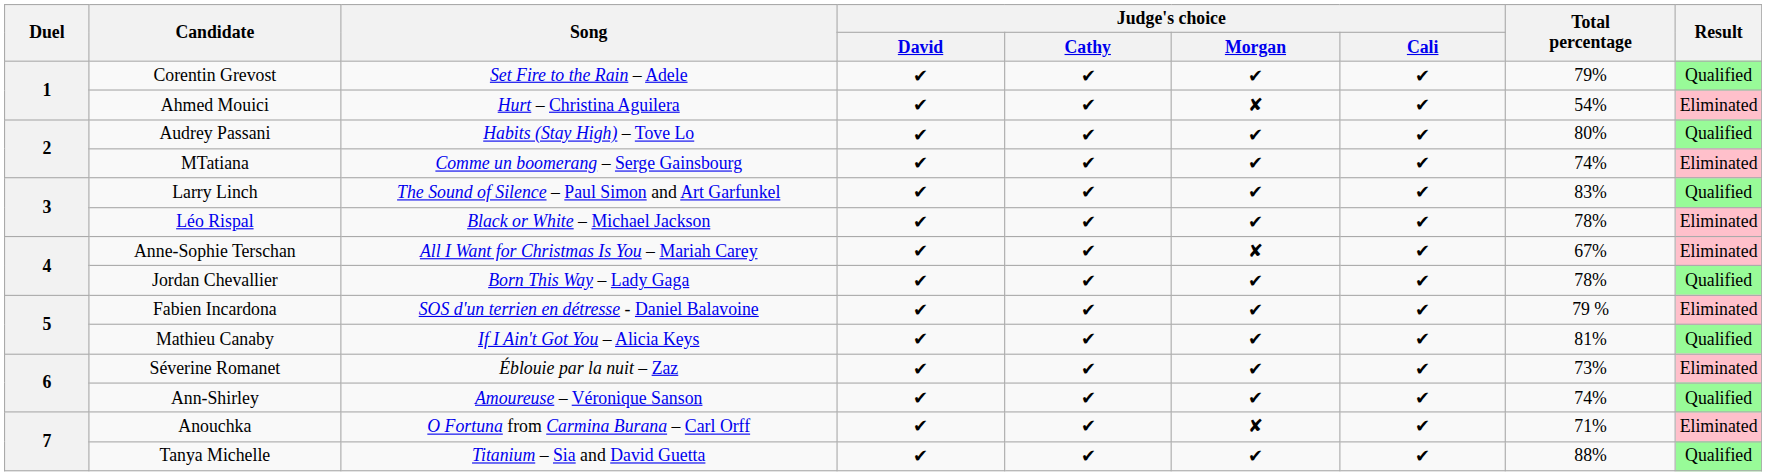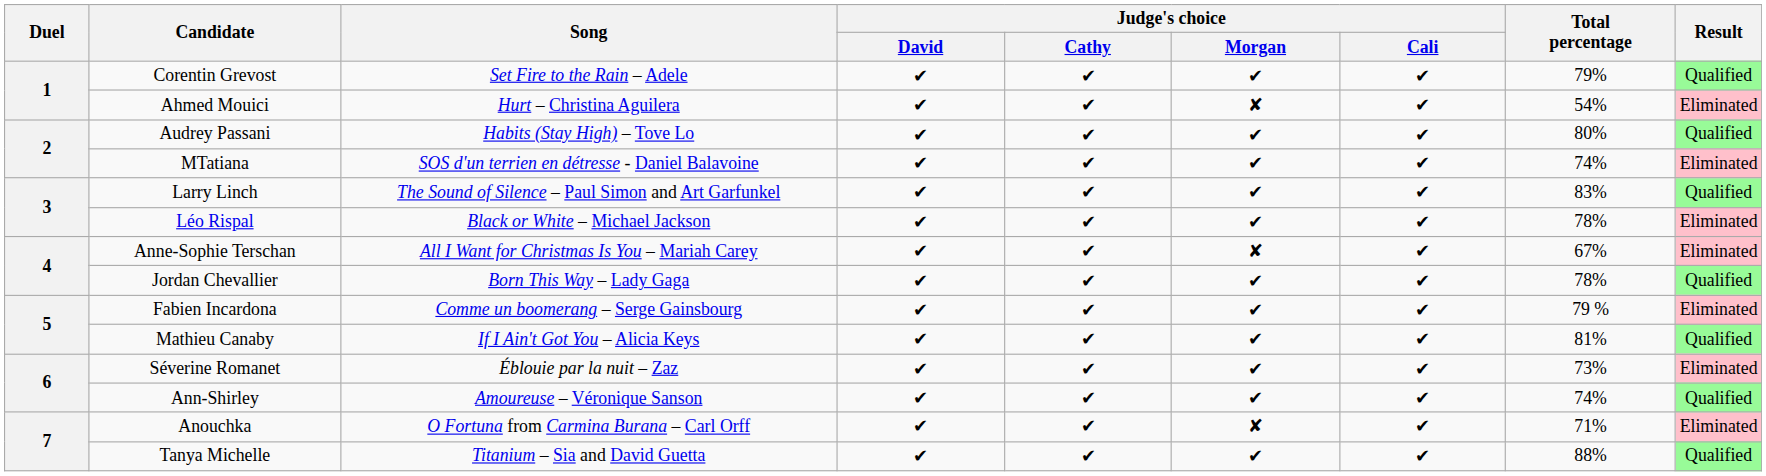(589, 163) Comme un boomerang – Serge Gainsbourg -> (589, 163) SOS d'un terrien en détresse - Daniel Balavoine
(589, 309) SOS d'un terrien en détresse - Daniel Balavoine -> (589, 309) Comme un boomerang – Serge Gainsbourg
